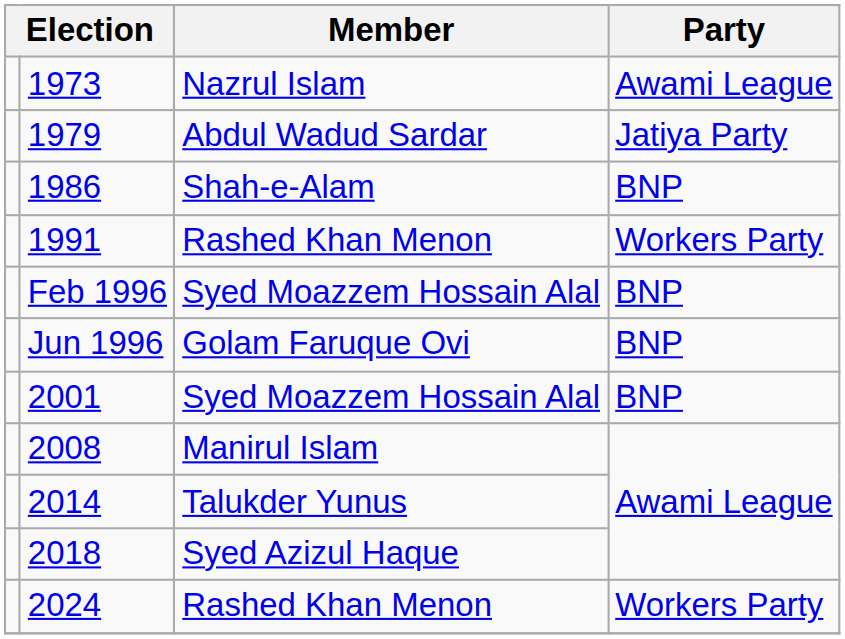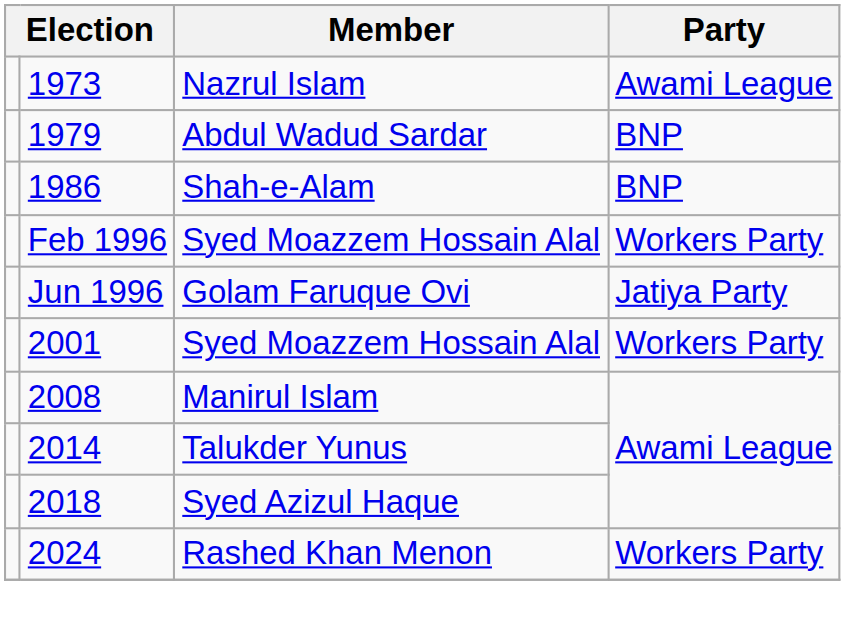(701, 135) Jatiya Party -> (649, 135) BNP
- row: (64, 239)
(649, 291) BNP -> (719, 239) Workers Party
(649, 344) BNP -> (701, 291) Jatiya Party
(649, 396) BNP -> (719, 344) Workers Party
